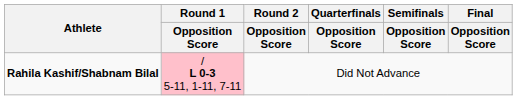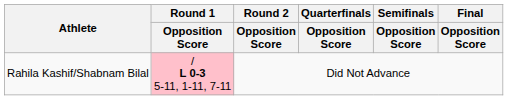(83, 74) bold -> (78, 74) normal
